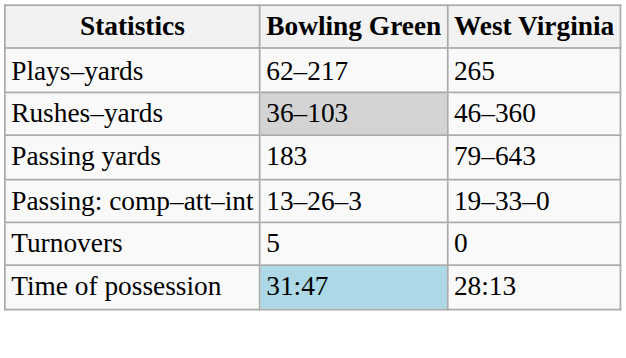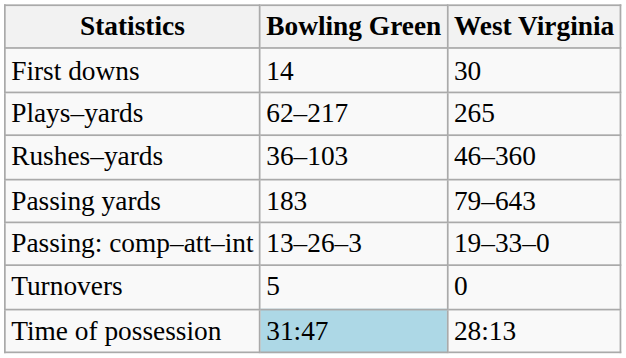+ row: (75, 69)
(307, 113) lightgrey background -> (307, 156) no background
